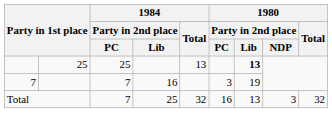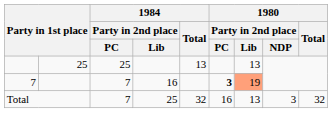(255, 64) bold -> (255, 64) normal
(229, 82) normal -> (229, 82) bold
(255, 82) no background -> (255, 82) lightsalmon background
